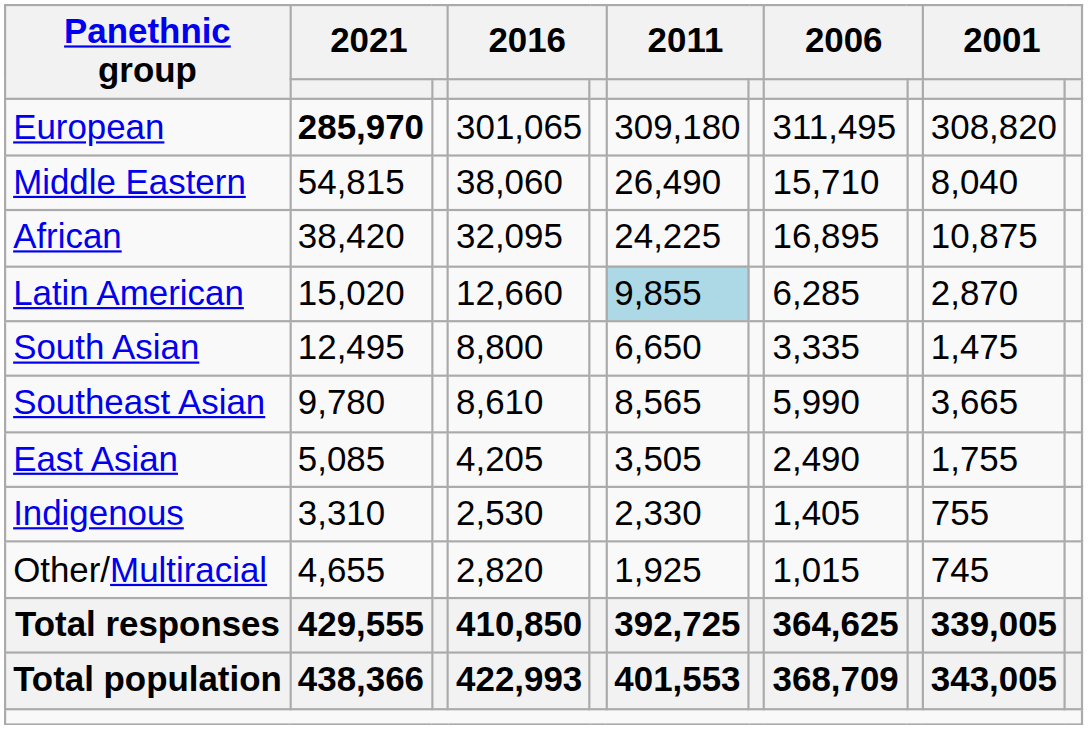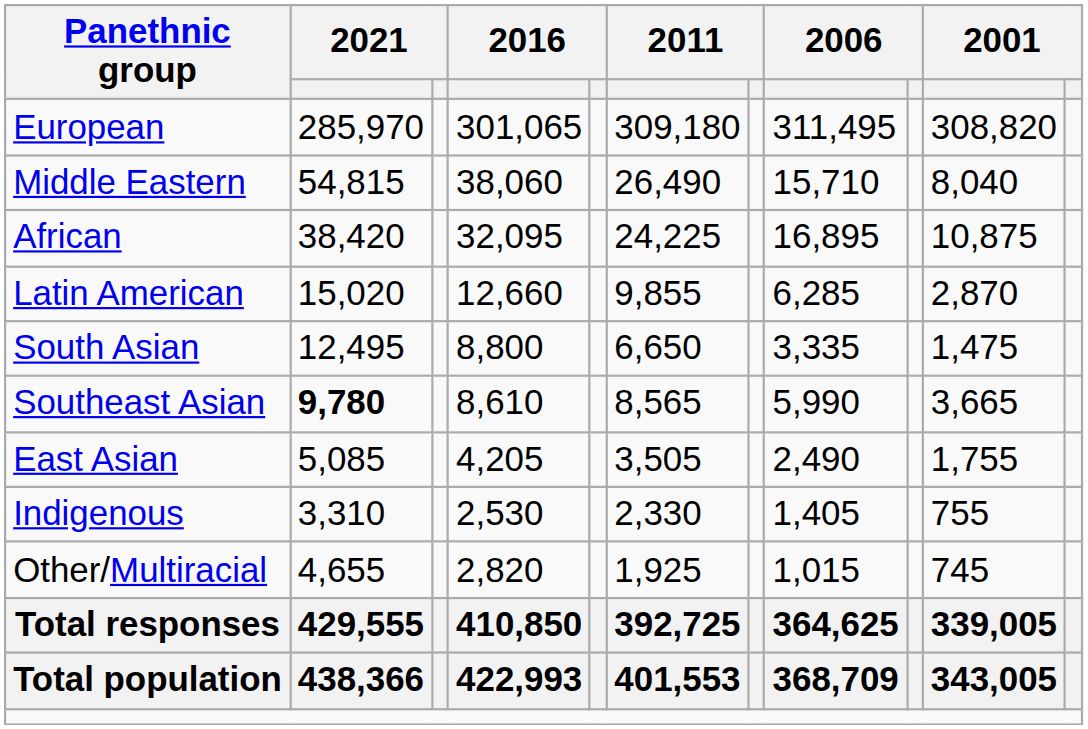(361, 126) bold -> (361, 126) normal
(658, 292) lightblue background -> (658, 292) no background
(342, 403) normal -> (342, 403) bold
